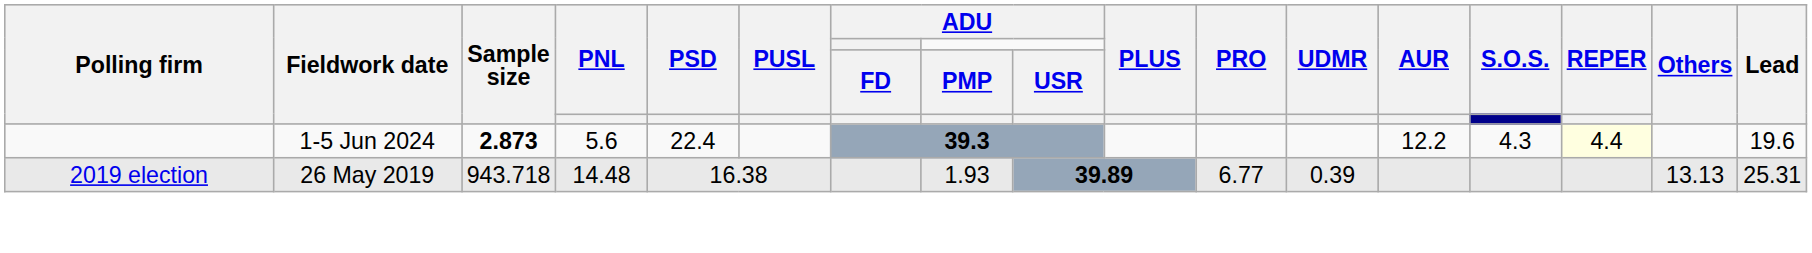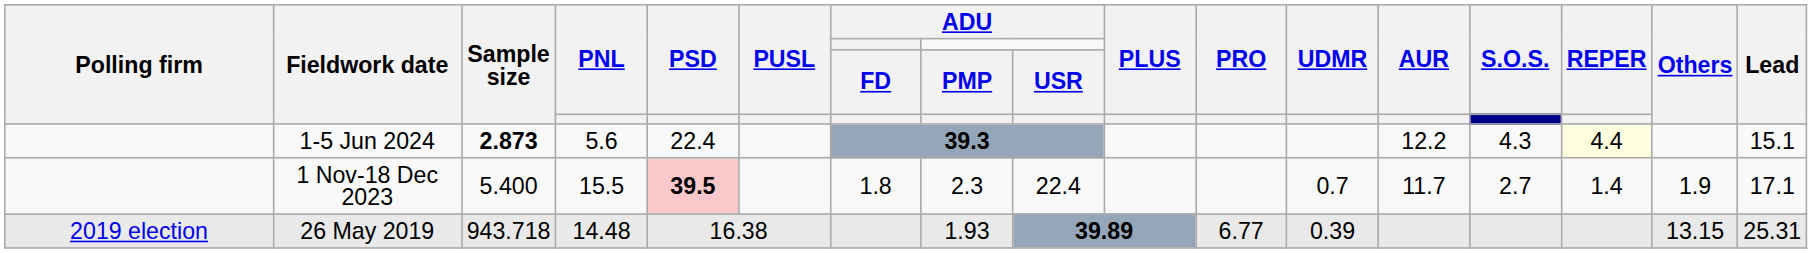(1772, 141) 19.6 -> (1772, 141) 15.1
+ row: (367, 186)
(1695, 175) 13.13 -> (1695, 231) 13.15
